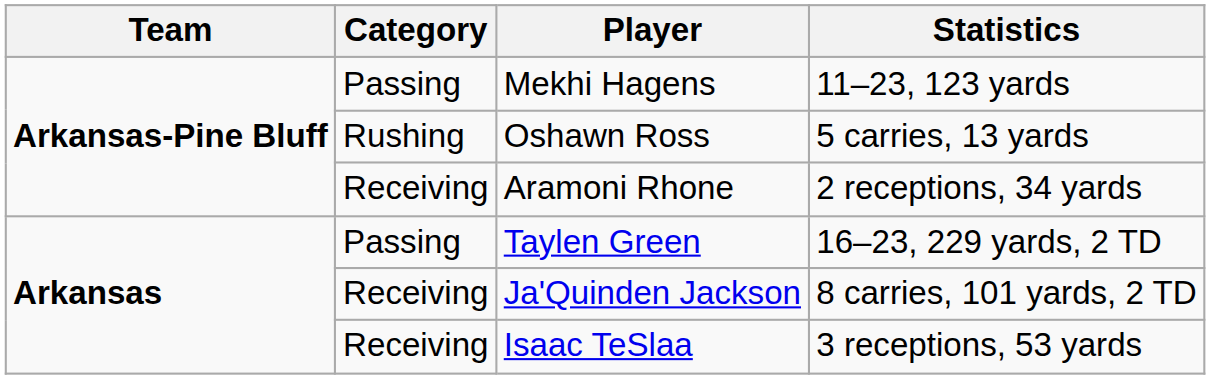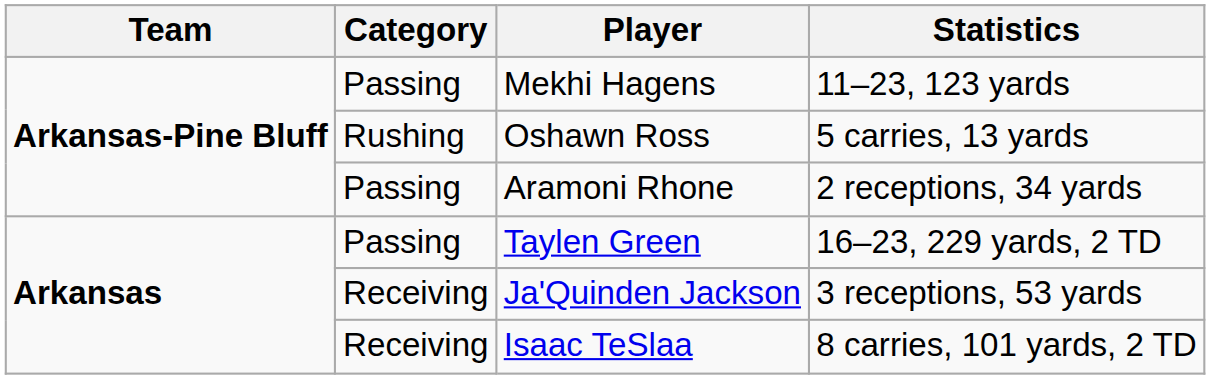(416, 188) Receiving -> (402, 188) Passing
(1006, 293) 8 carries, 101 yards, 2 TD -> (979, 293) 3 receptions, 53 yards
(979, 346) 3 receptions, 53 yards -> (1006, 346) 8 carries, 101 yards, 2 TD
